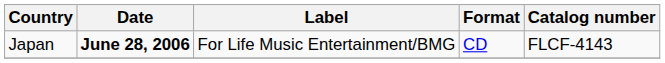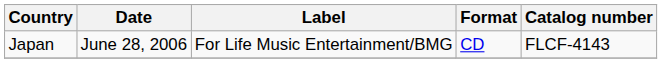(135, 44) bold -> (134, 44) normal
